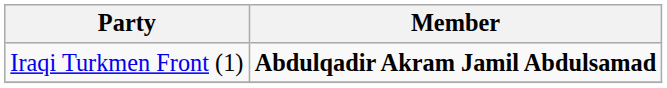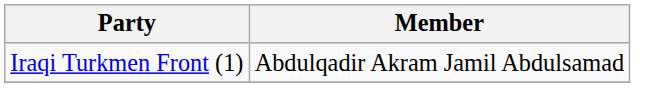(455, 62) bold -> (439, 62) normal
